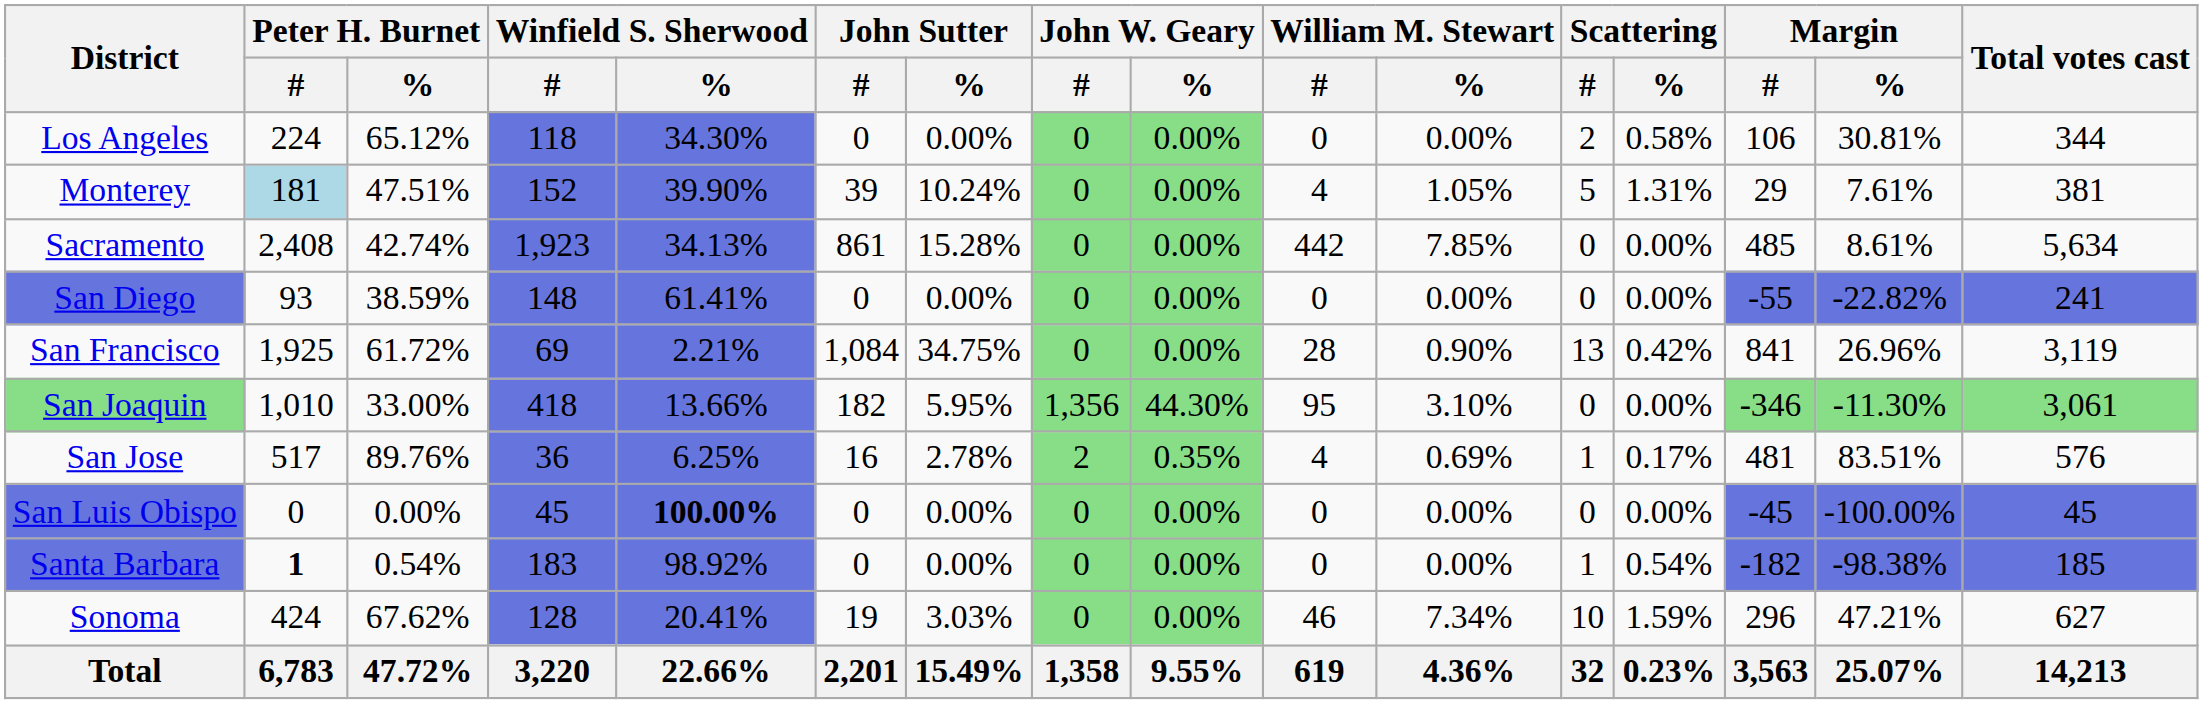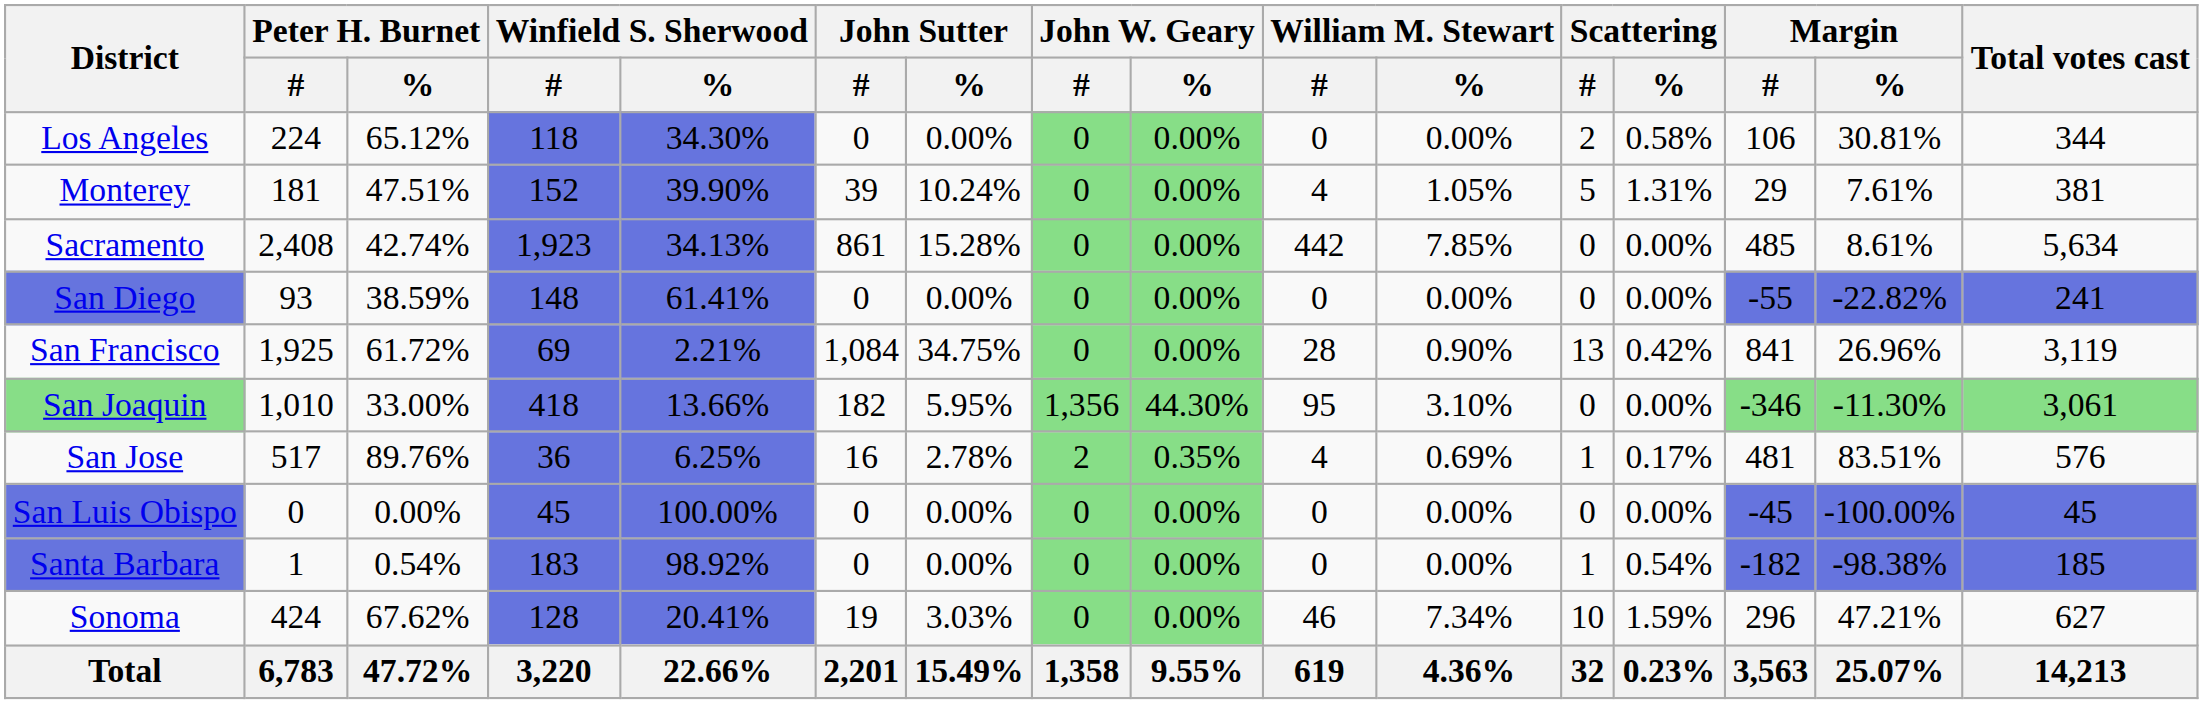(296, 191) lightblue background -> (296, 191) no background
(716, 510) bold -> (718, 510) normal
(296, 564) bold -> (296, 564) normal
